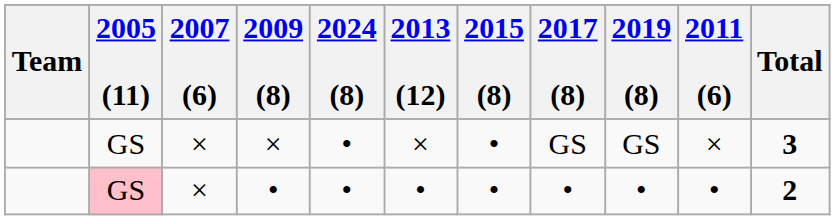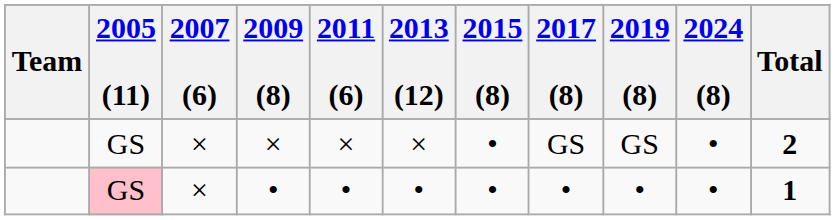columns swapped: (714, 61) <-> (347, 61)
(790, 142) 3 -> (790, 142) 2
(790, 190) 2 -> (790, 190) 1
